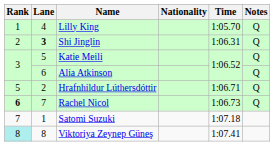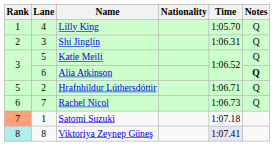(44, 42) bold -> (44, 42) normal
(256, 73) normal -> (256, 73) bold
(18, 103) bold -> (18, 103) normal
(18, 118) no background -> (18, 118) lightsalmon background
(226, 133) no background -> (226, 133) lavender background
